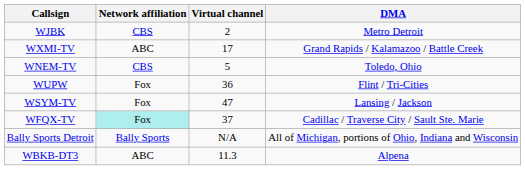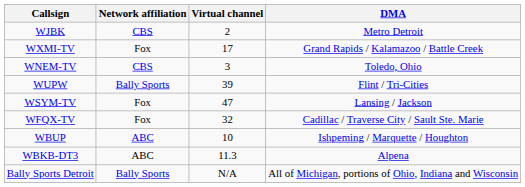(143, 49) ABC -> (143, 49) Fox
(227, 66) 5 -> (227, 66) 3
(143, 84) Fox -> (143, 84) Bally Sports
(227, 84) 36 -> (227, 84) 39
(143, 120) paleturquoise background -> (143, 120) no background
(227, 120) 37 -> (227, 120) 32
+ row: (50, 138)
rows swapped: (50, 155) <-> (50, 138)
